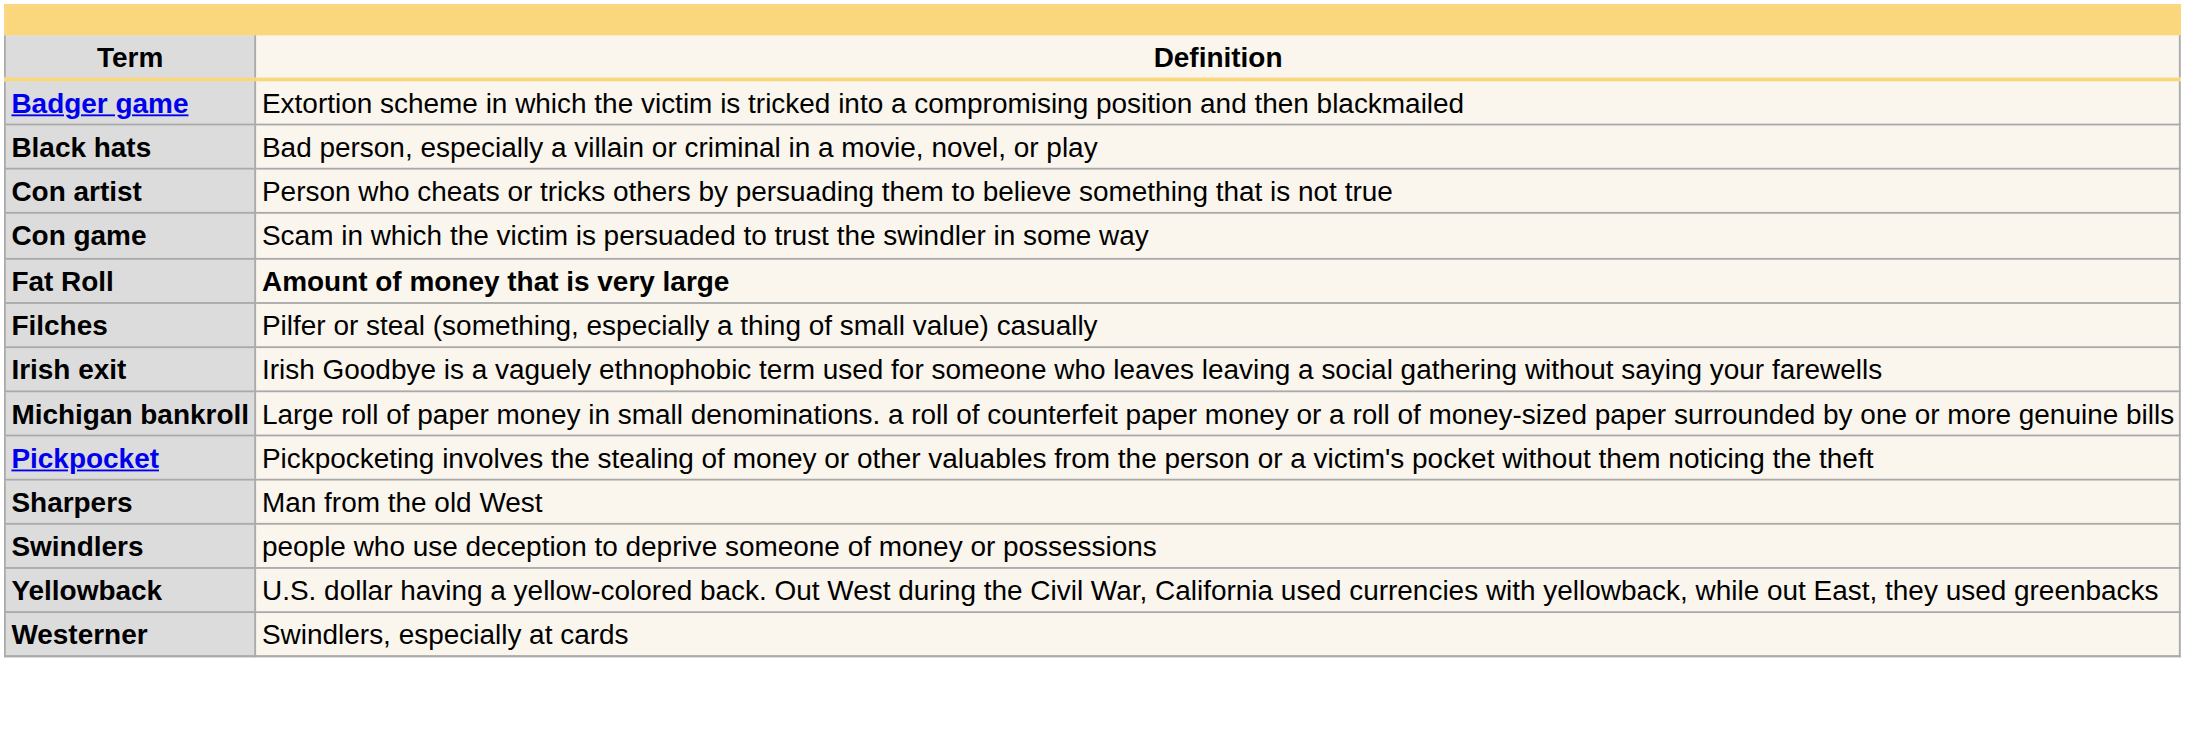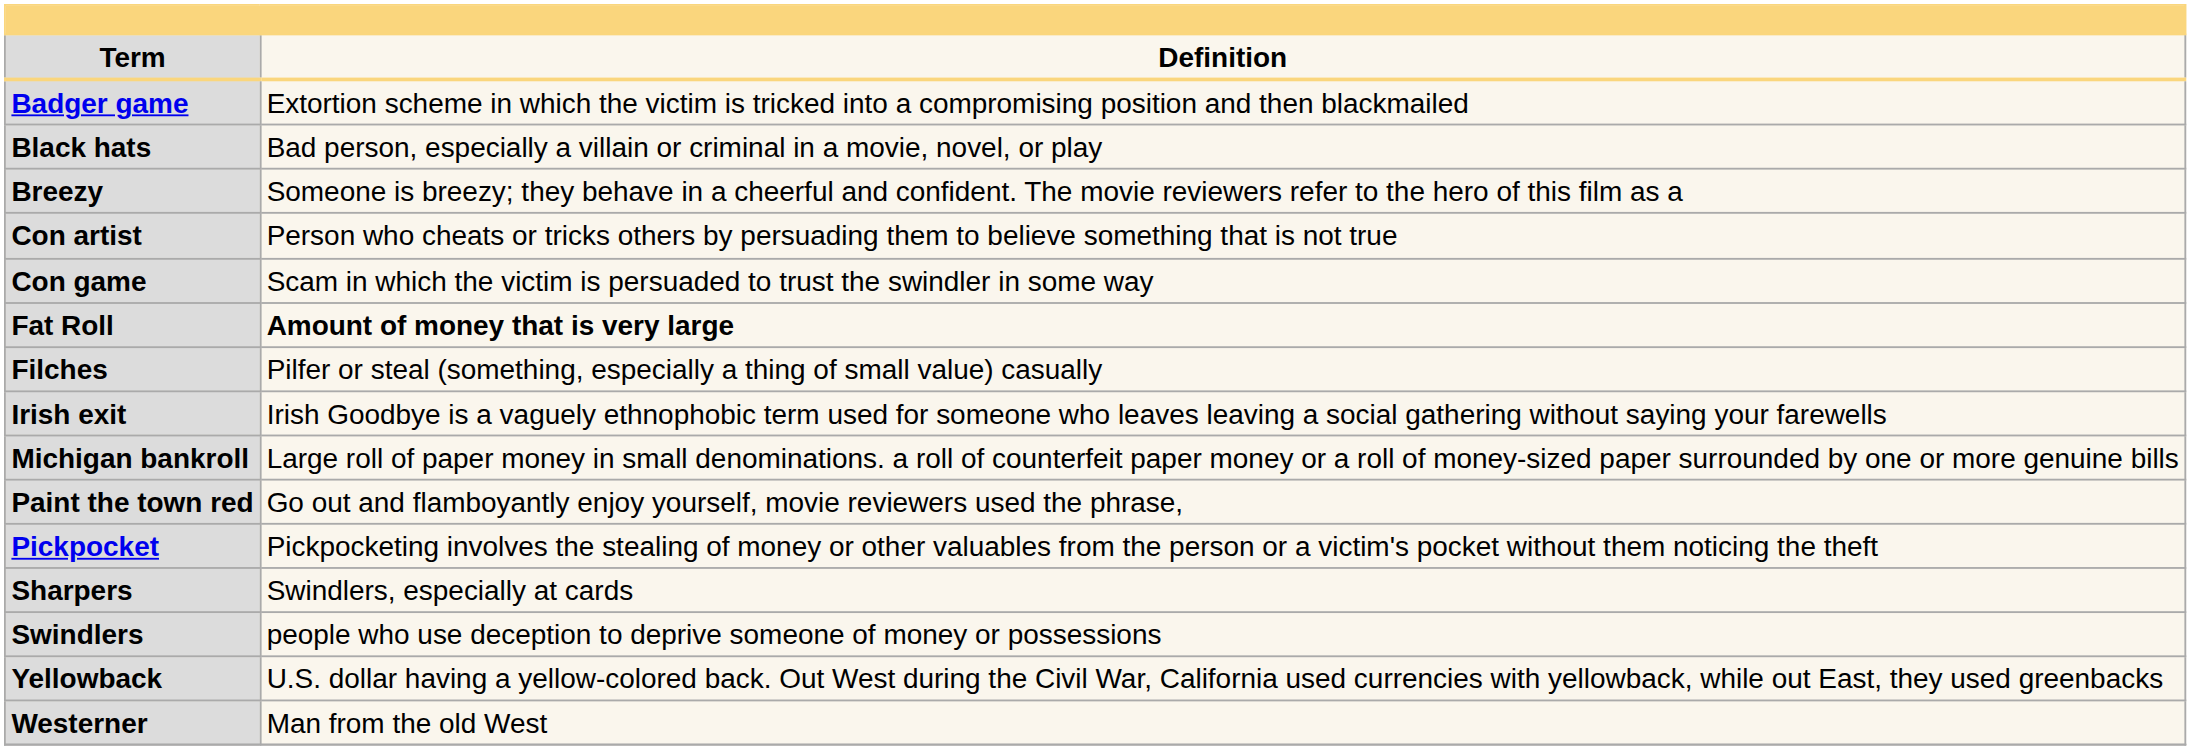+ row: (57, 192)
+ row: (133, 502)
(402, 502) Man from the old West -> (450, 590) Swindlers, especially at cards
(445, 634) Swindlers, especially at cards -> (407, 723) Man from the old West
